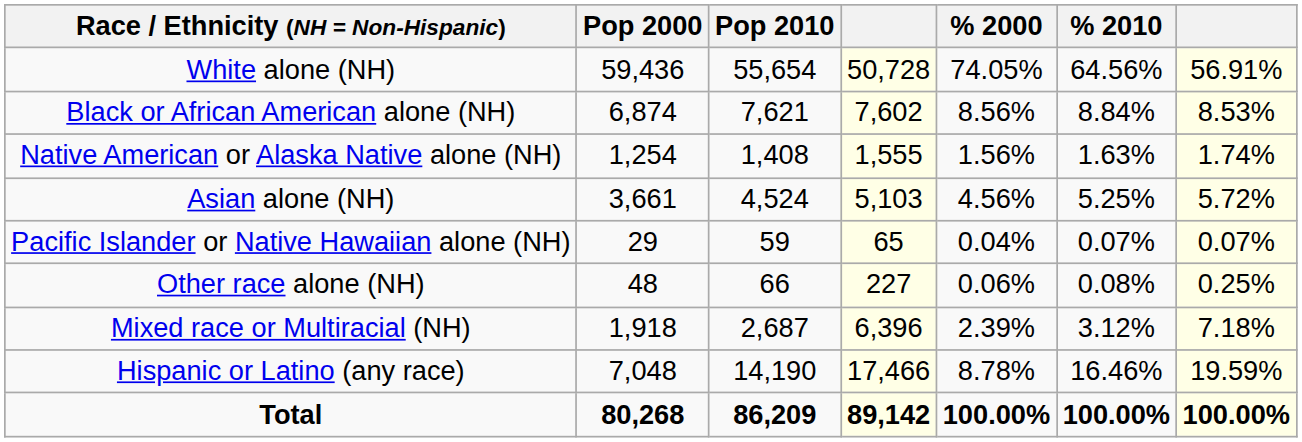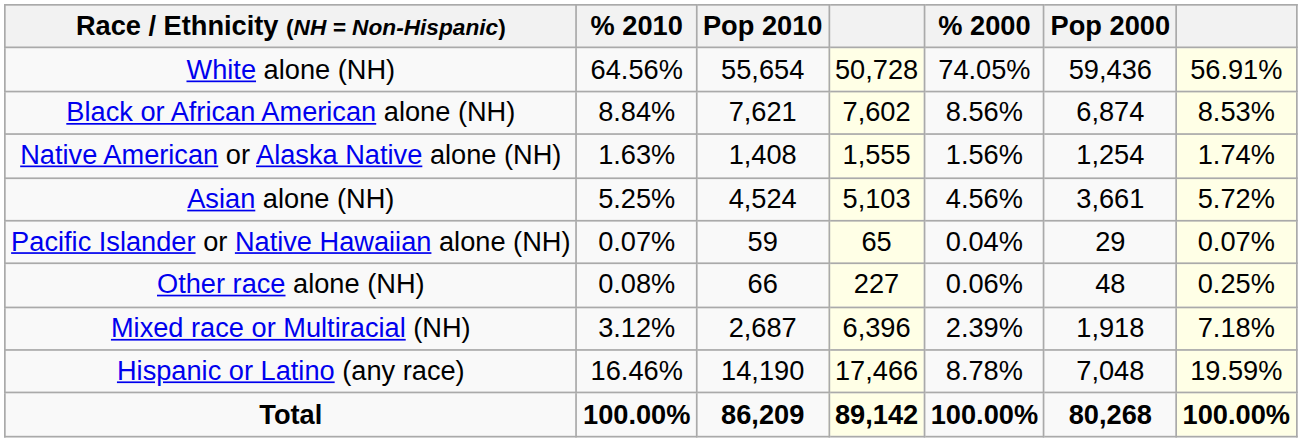columns swapped: (643, 26) <-> (1116, 26)
